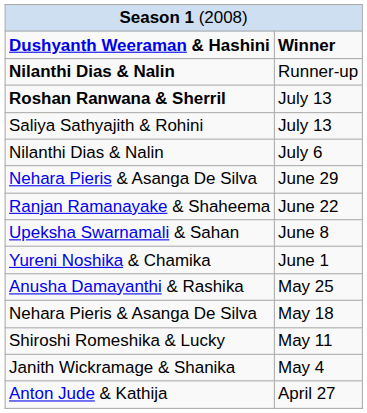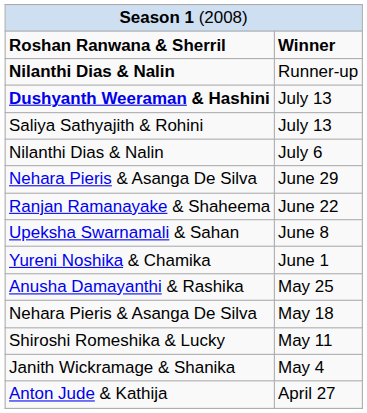(139, 44) Dushyanth Weeraman & Hashini -> (117, 44) Roshan Ranwana & Sherril
(117, 98) Roshan Ranwana & Sherril -> (139, 98) Dushyanth Weeraman & Hashini
